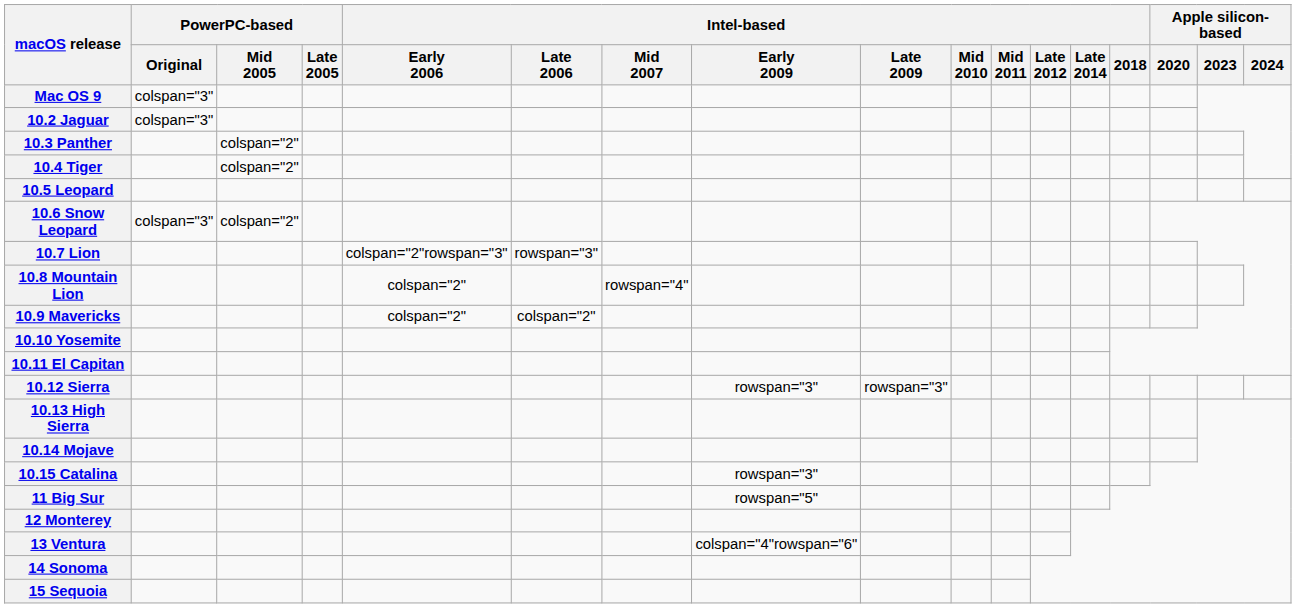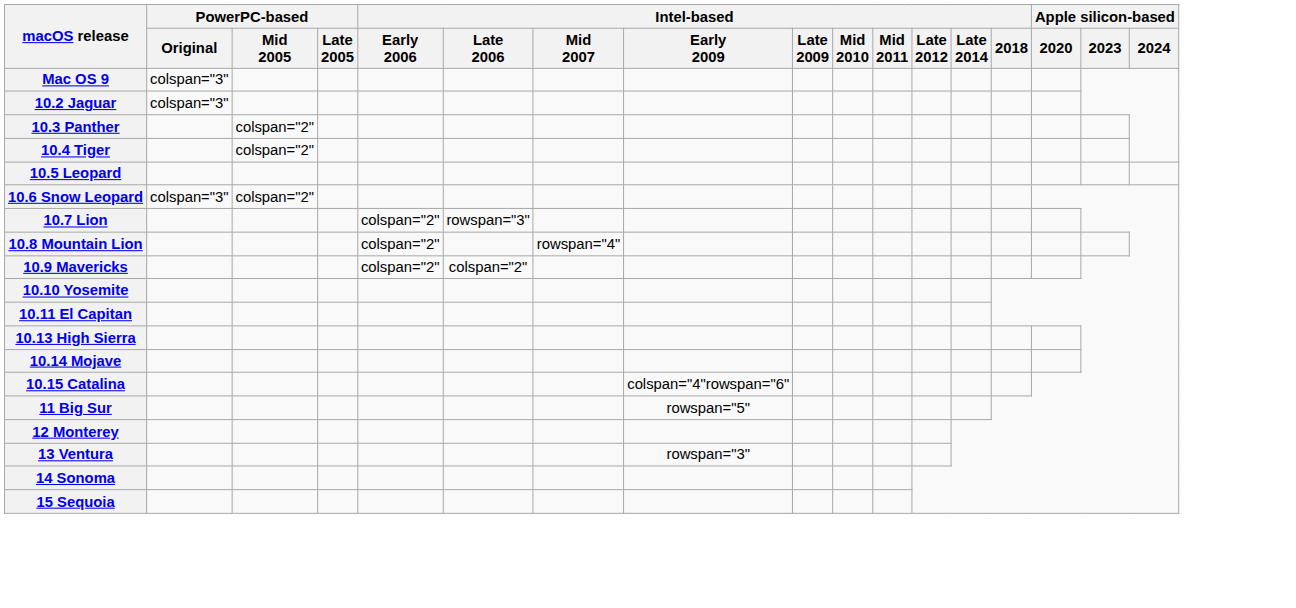(427, 254) colspan="2"rowspan="3" -> (400, 221) colspan="2"
- row: (68, 387)
(776, 474) rowspan="3" -> (708, 385) colspan="4"rowspan="6"
(776, 544) colspan="4"rowspan="6" -> (708, 455) rowspan="3"
